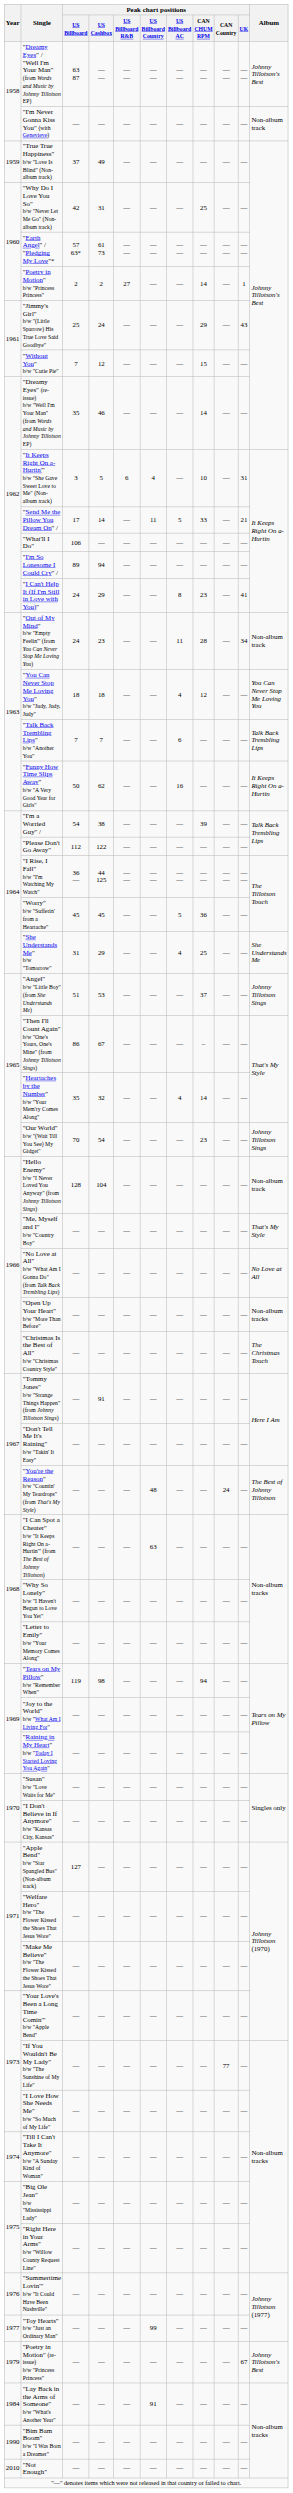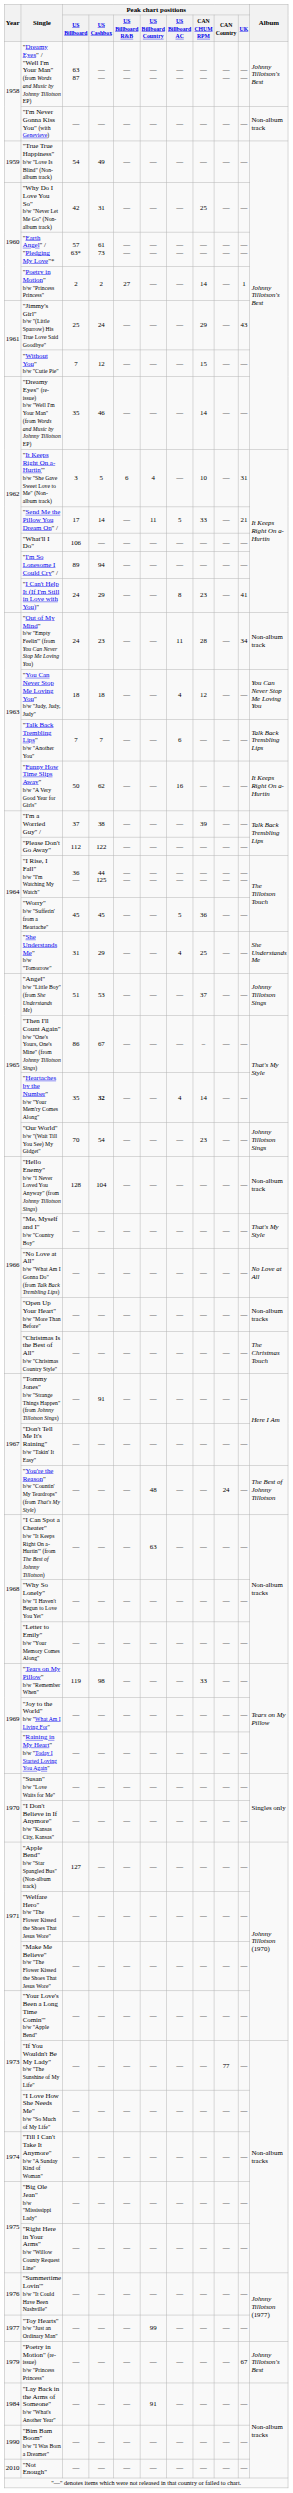(76, 161) 37 -> (76, 161) 54
(76, 824) 54 -> (76, 824) 37
(101, 1097) normal -> (101, 1097) bold
(204, 1680) 94 -> (204, 1680) 33
